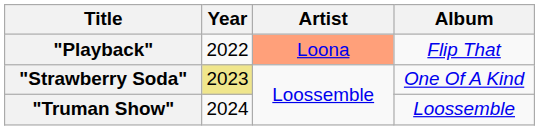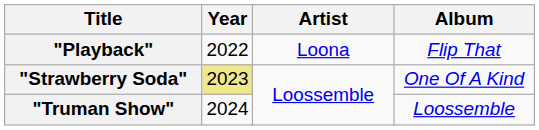(323, 49) lightsalmon background -> (323, 49) no background
